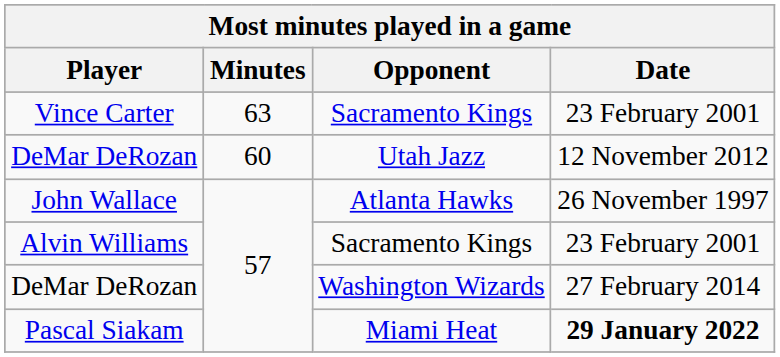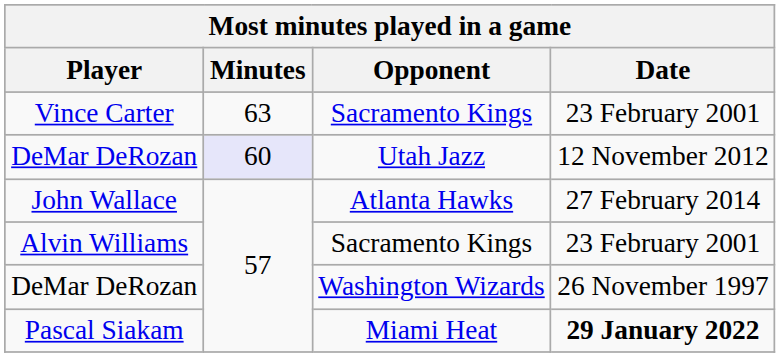(258, 156) no background -> (258, 156) lavender background
(663, 199) 26 November 1997 -> (663, 199) 27 February 2014
(663, 286) 27 February 2014 -> (663, 286) 26 November 1997
